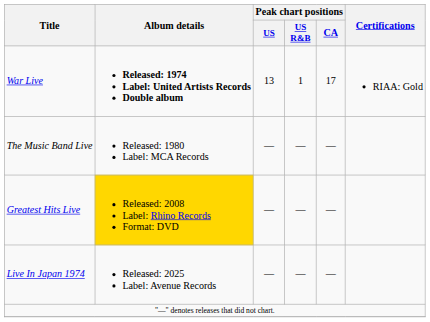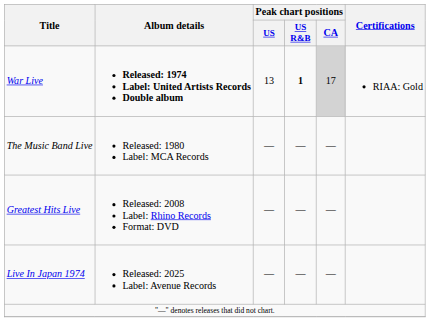(300, 81) normal -> (300, 81) bold
(331, 81) no background -> (331, 81) lightgrey background
(174, 216) gold background -> (174, 216) no background
